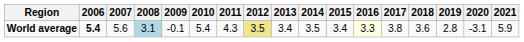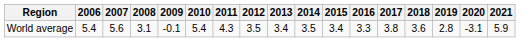(42, 28) bold -> (40, 28) normal
(93, 28) bold -> (89, 28) normal
(148, 28) lightblue background -> (144, 28) no background
(258, 28) khaki background -> (254, 28) no background
(368, 28) lightyellow background -> (364, 28) no background
